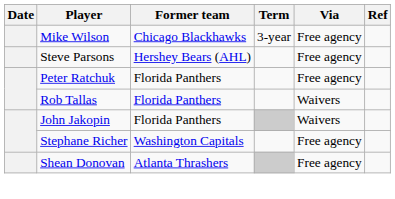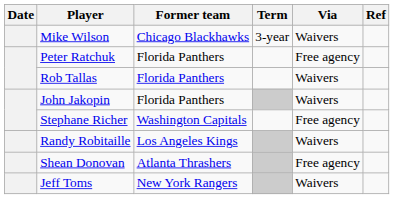(329, 36) Free agency -> (317, 36) Waivers
- row: (77, 57)
+ row: (85, 141)
+ row: (66, 183)
